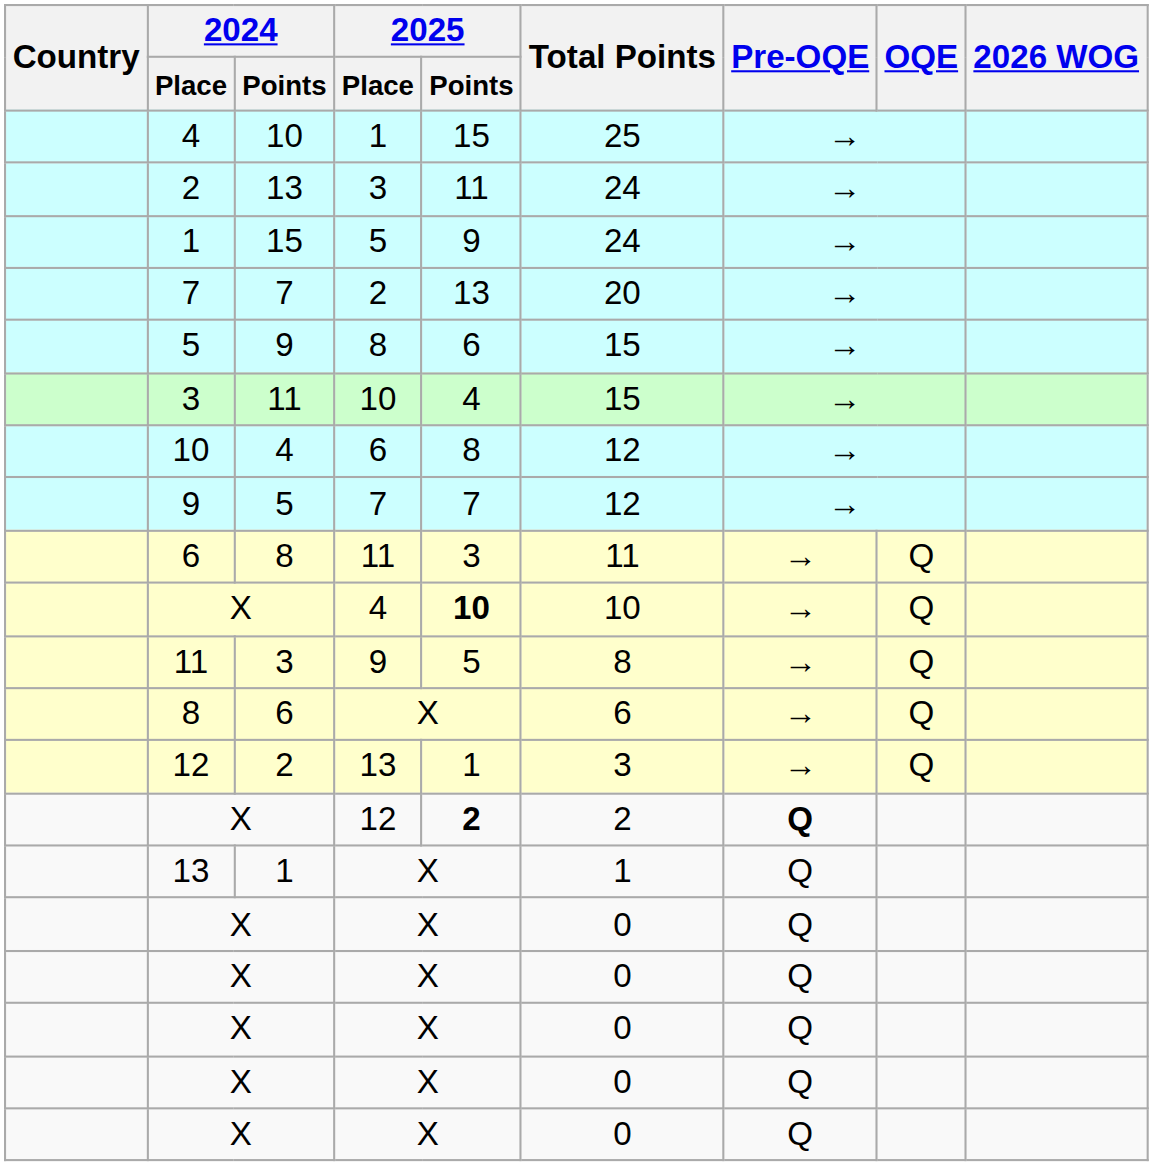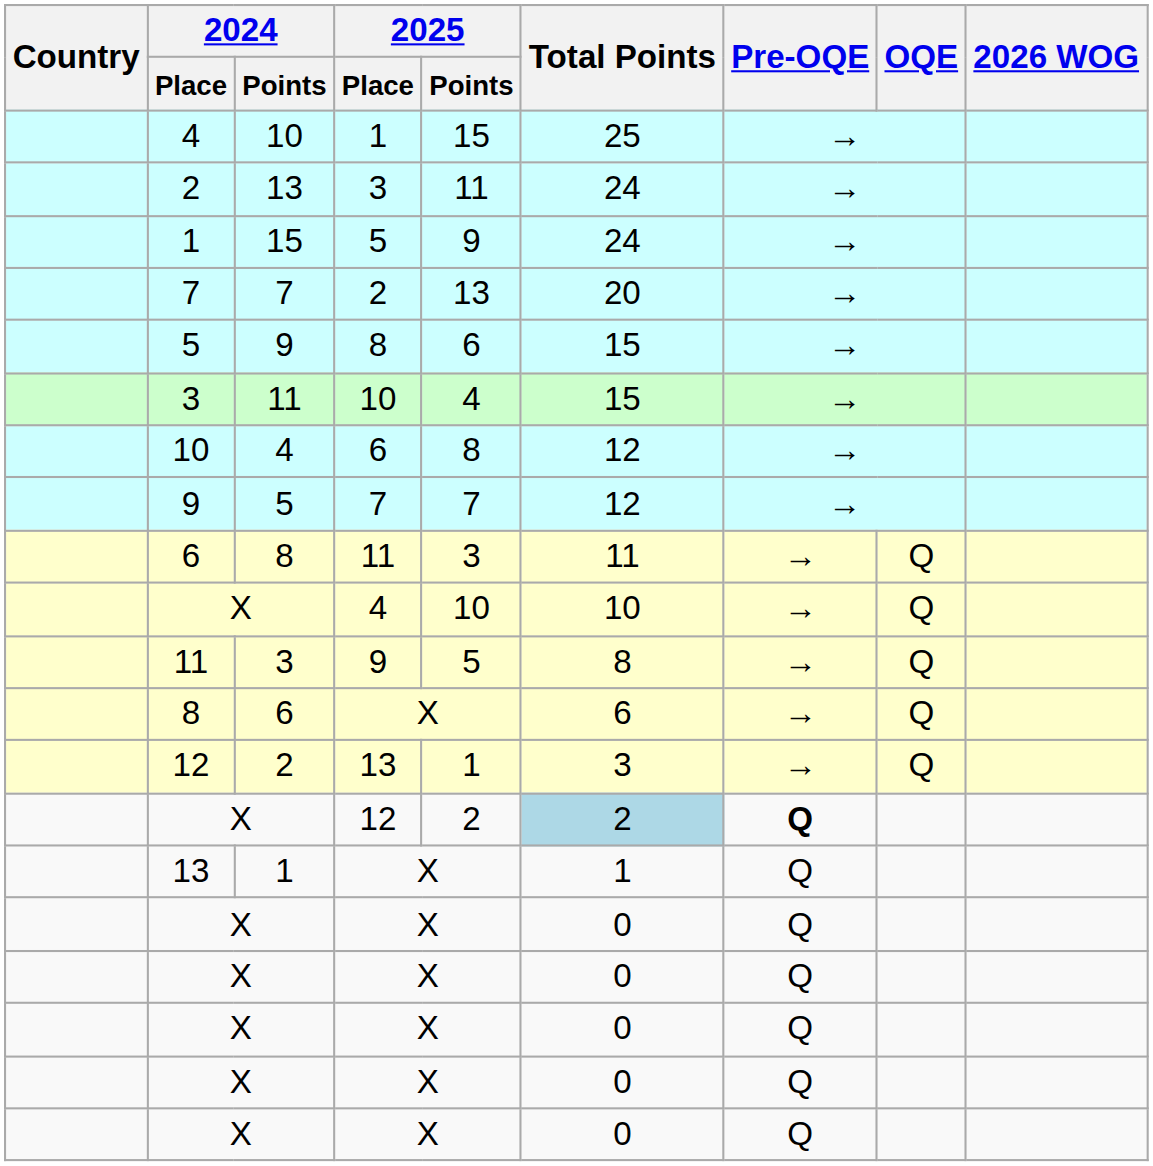(471, 608) bold -> (471, 608) normal
(471, 818) bold -> (471, 818) normal
(622, 818) no background -> (622, 818) lightblue background
